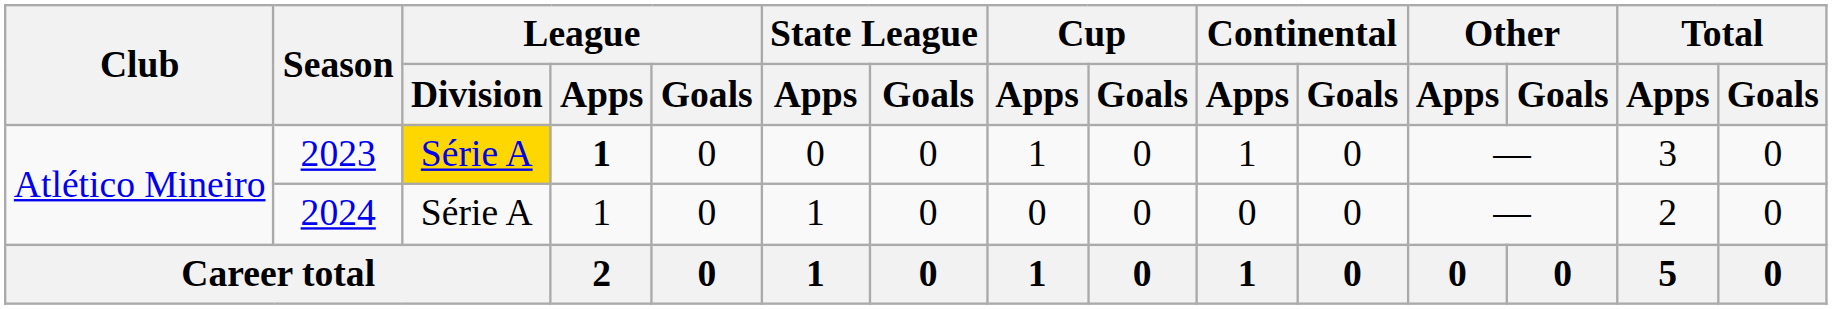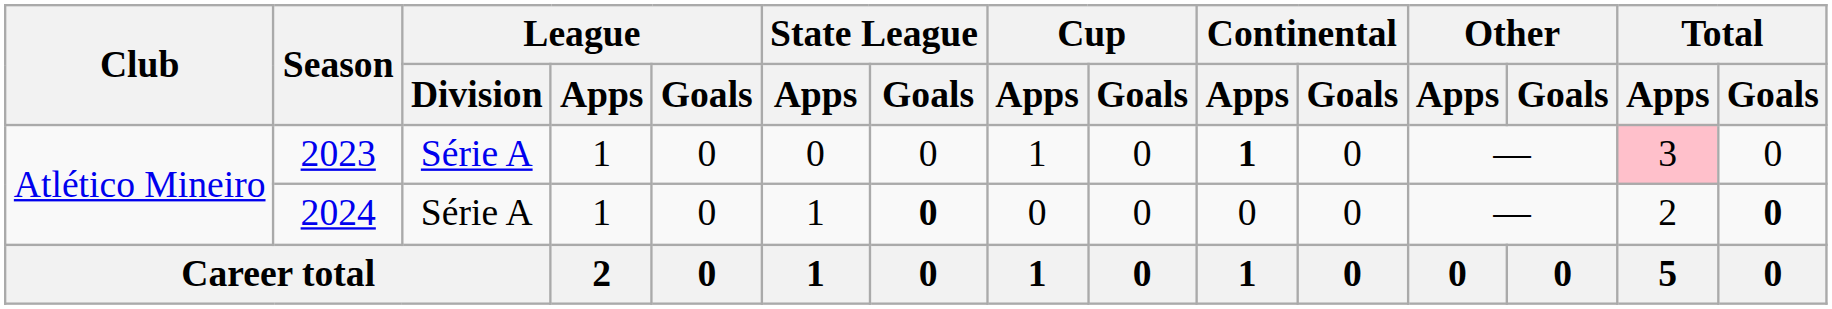(477, 153) gold background -> (477, 153) no background
(602, 153) bold -> (602, 153) normal
(1247, 153) normal -> (1247, 153) bold
(1668, 153) no background -> (1668, 153) pink background
(928, 213) normal -> (928, 213) bold
(1773, 213) normal -> (1773, 213) bold
